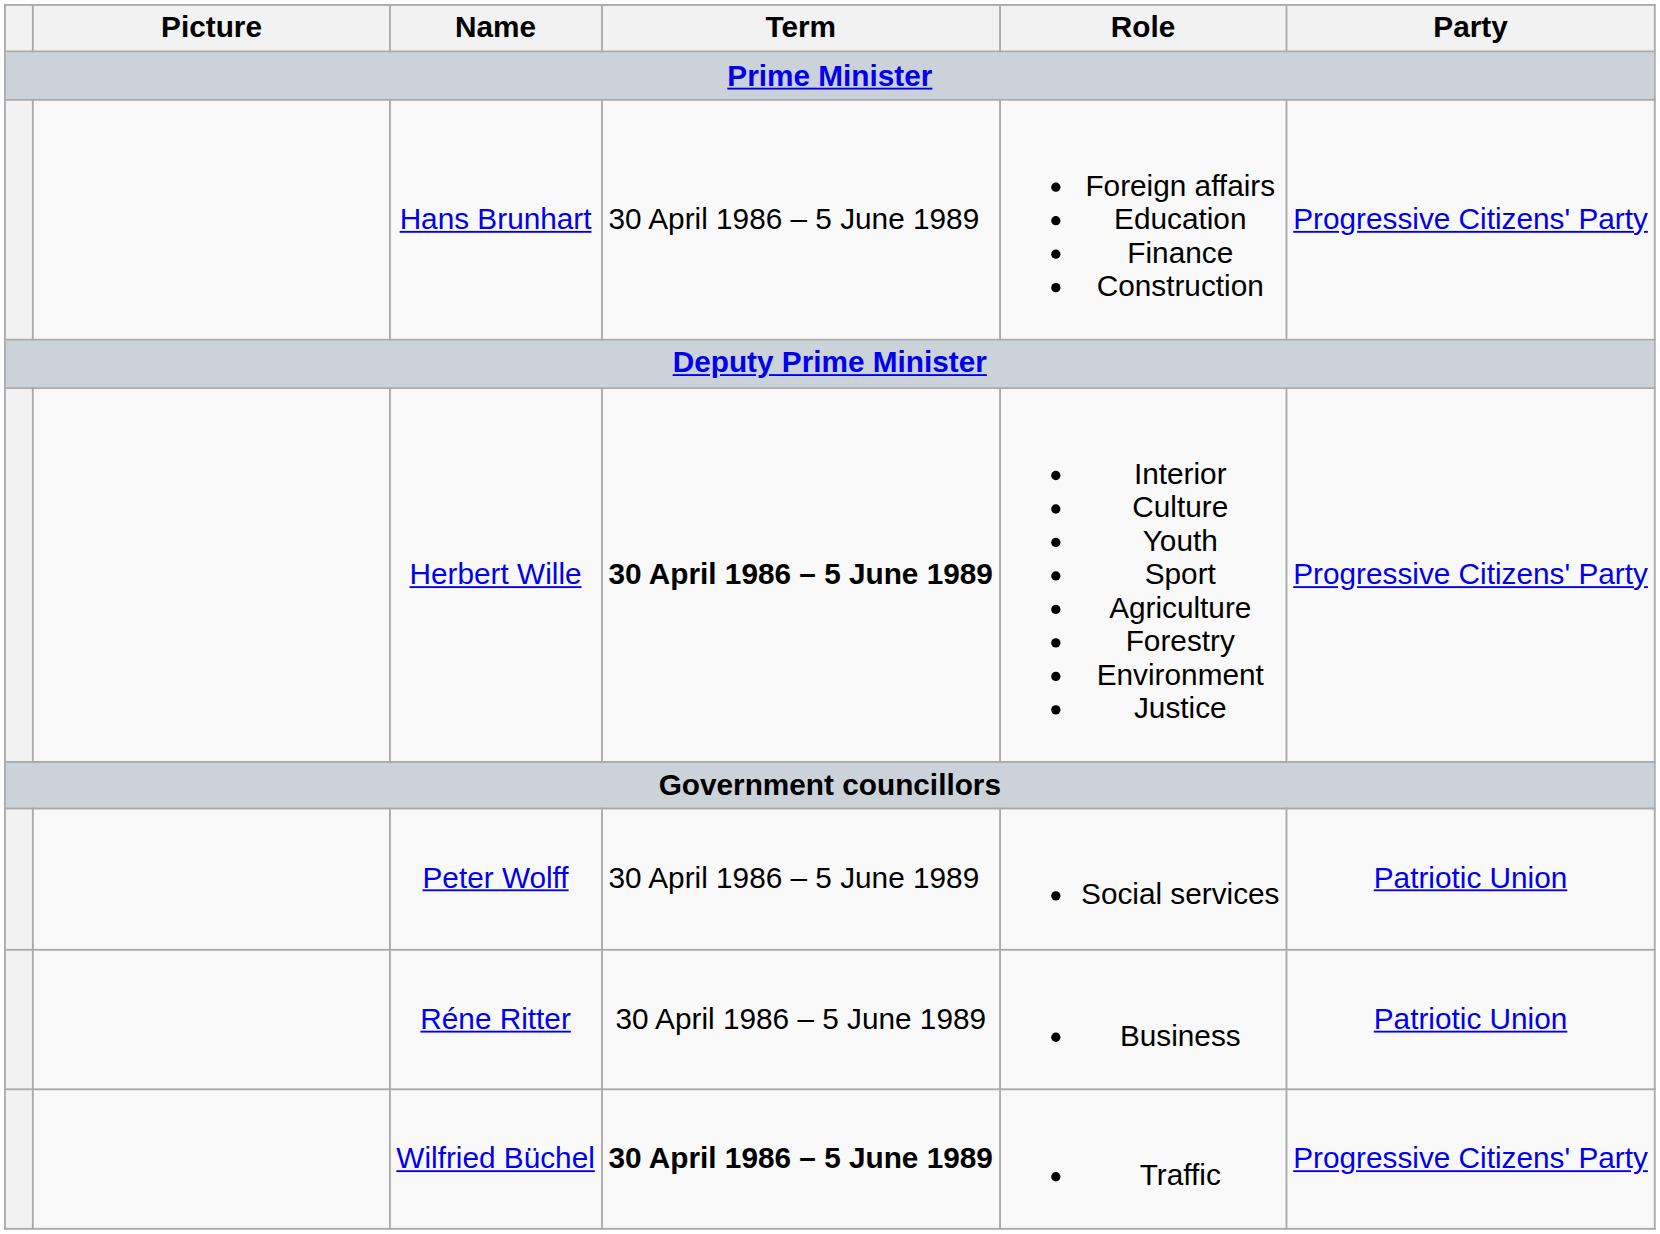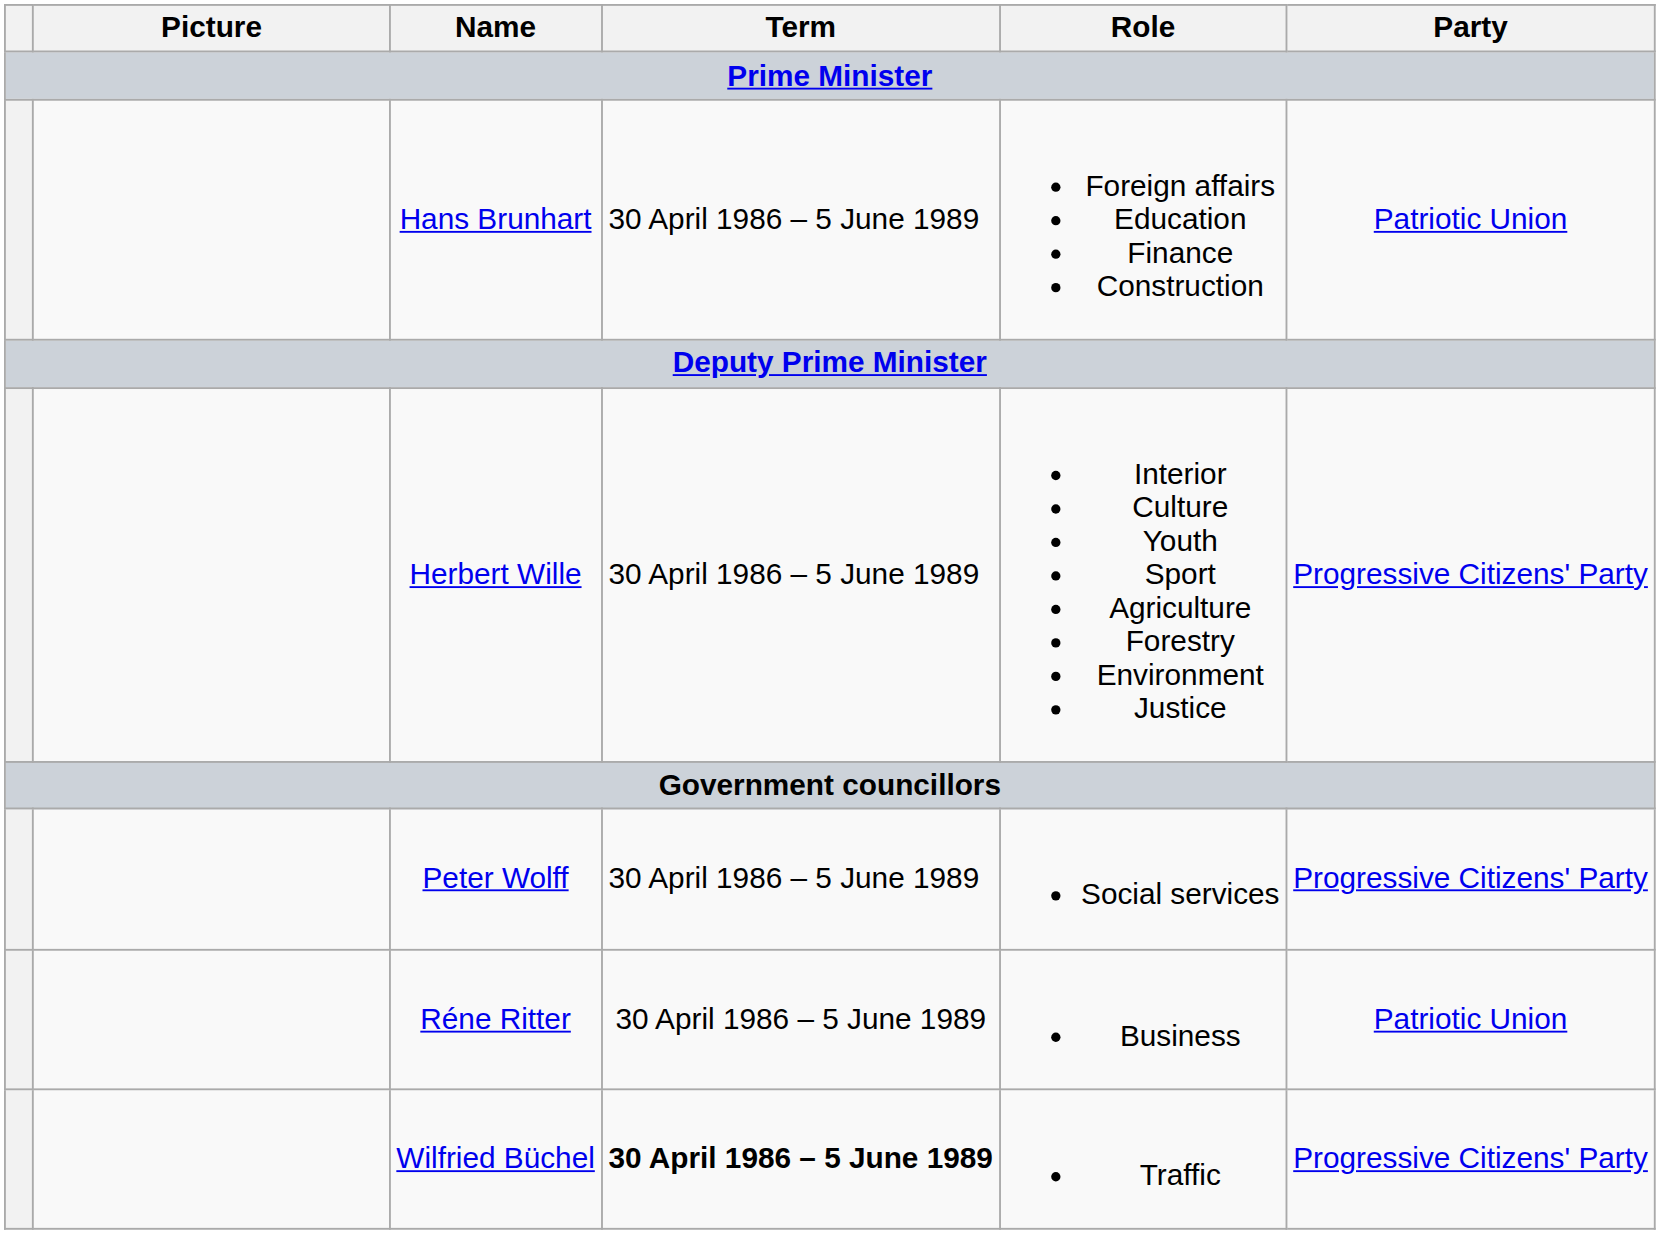(1471, 219) Progressive Citizens' Party -> (1471, 219) Patriotic Union
(801, 574) bold -> (794, 574) normal
(1471, 878) Patriotic Union -> (1471, 878) Progressive Citizens' Party
